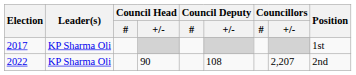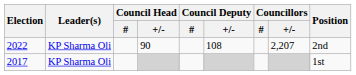rows swapped: (17, 45) <-> (17, 62)
